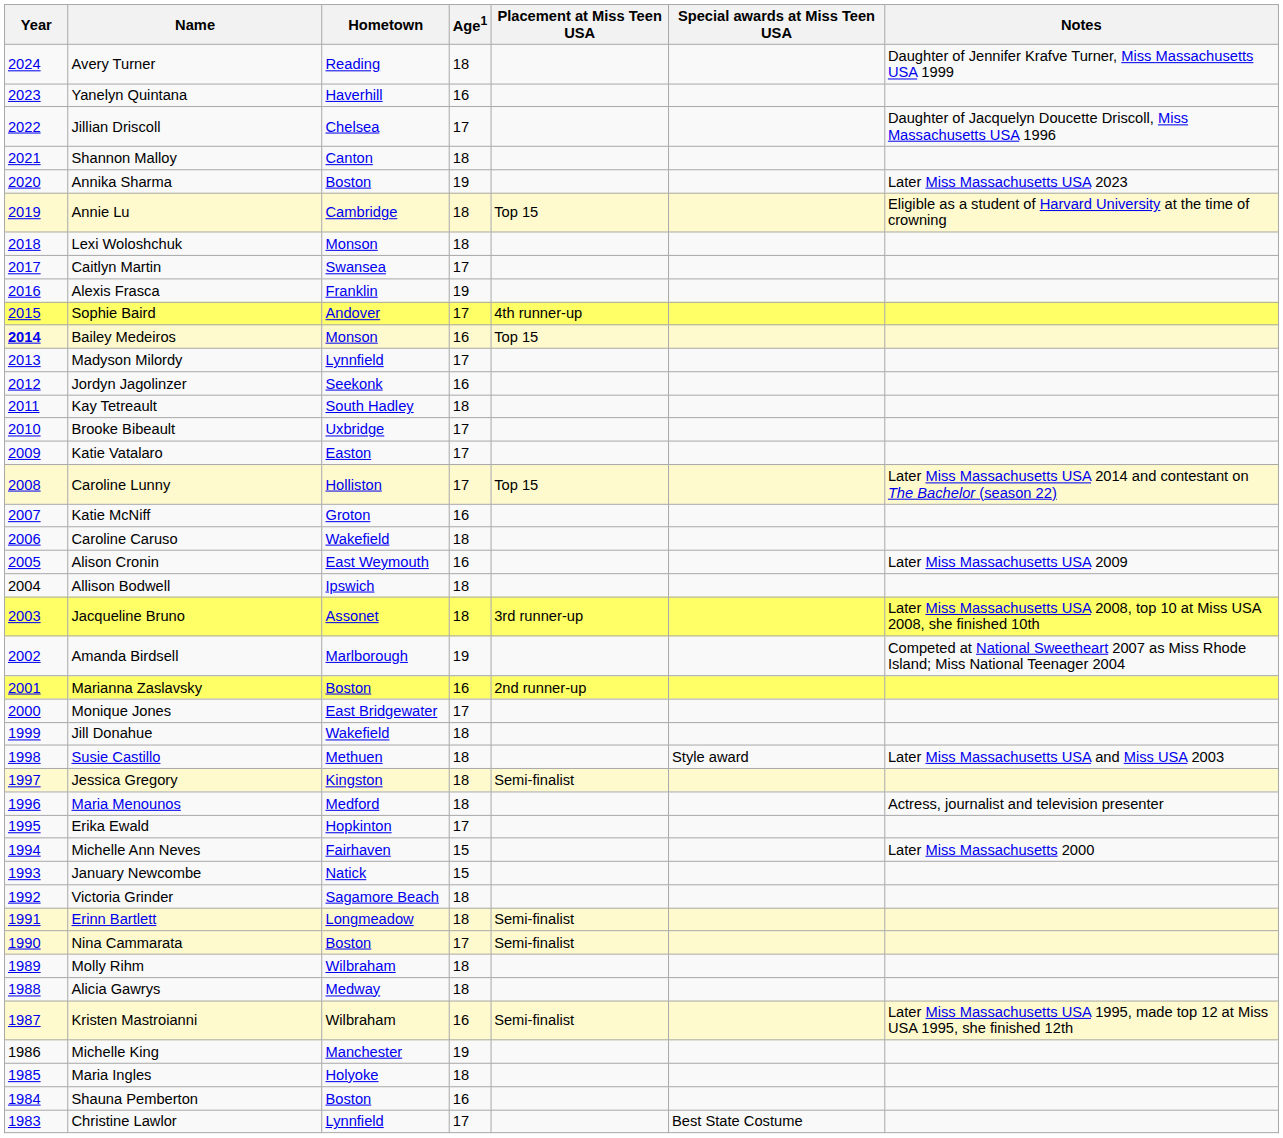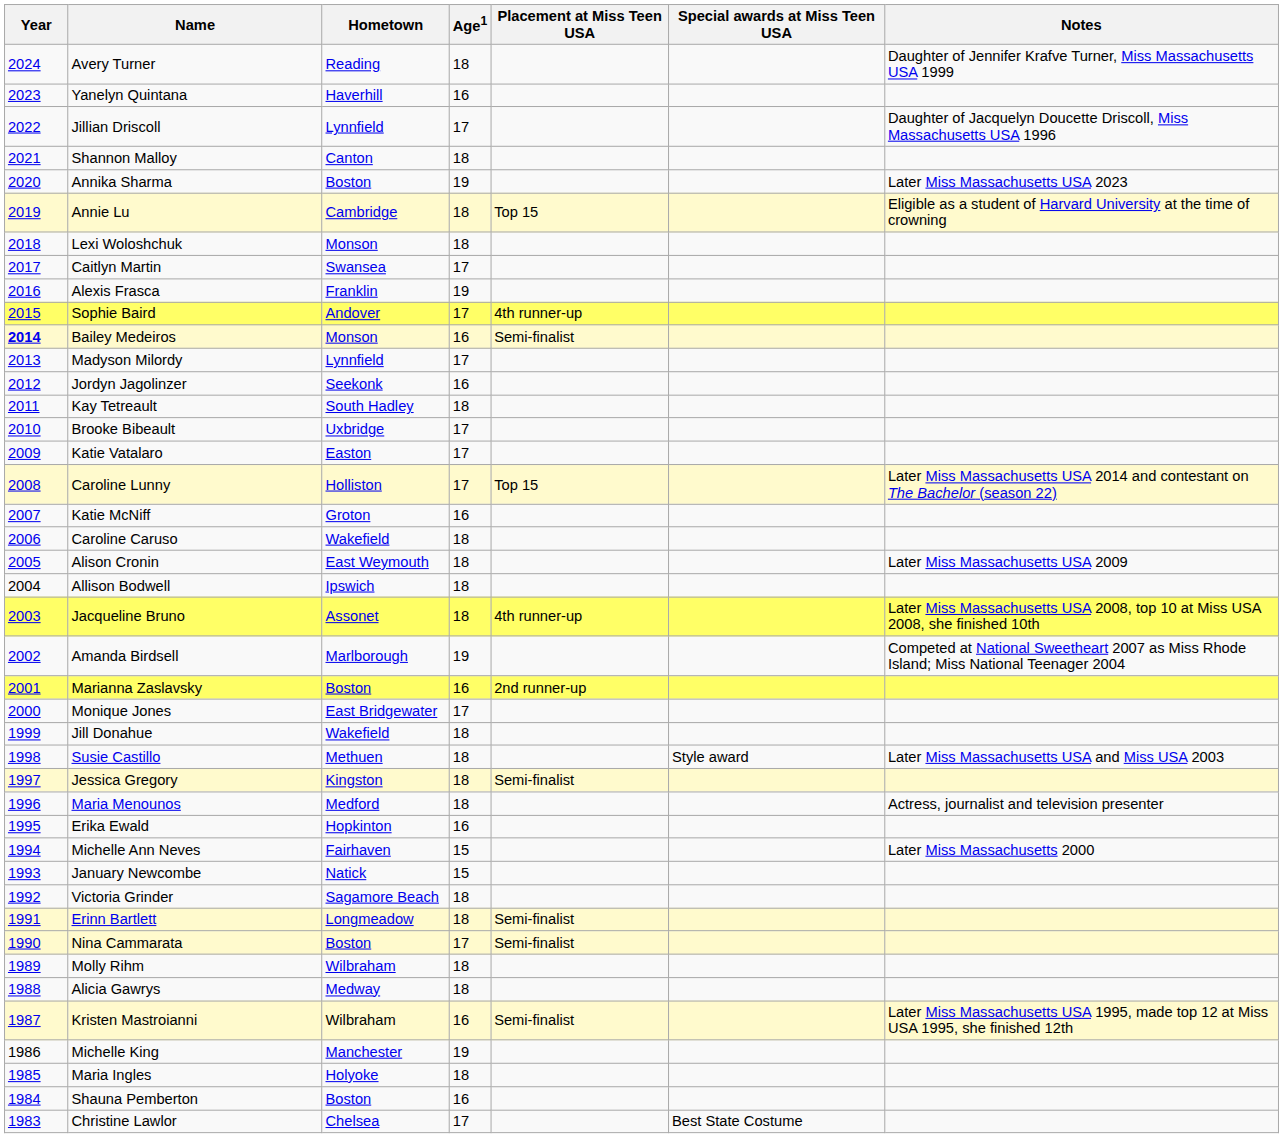(352, 127) Chelsea -> (355, 127) Lynnfield
(516, 337) Top 15 -> (534, 337) Semi-finalist
(461, 562) 16 -> (461, 562) 18
(539, 617) 3rd runner-up -> (538, 617) 4th runner-up
(461, 827) 17 -> (461, 827) 16
(355, 1122) Lynnfield -> (352, 1122) Chelsea
